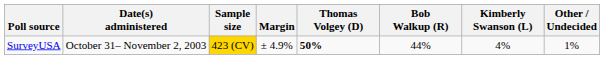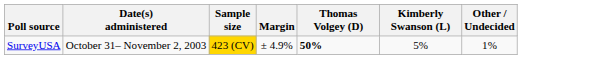- column: (421, 20)
(503, 45) 4% -> (421, 45) 5%
